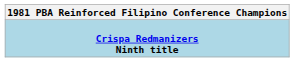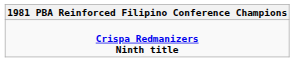(147, 44) lightblue background -> (147, 44) no background
